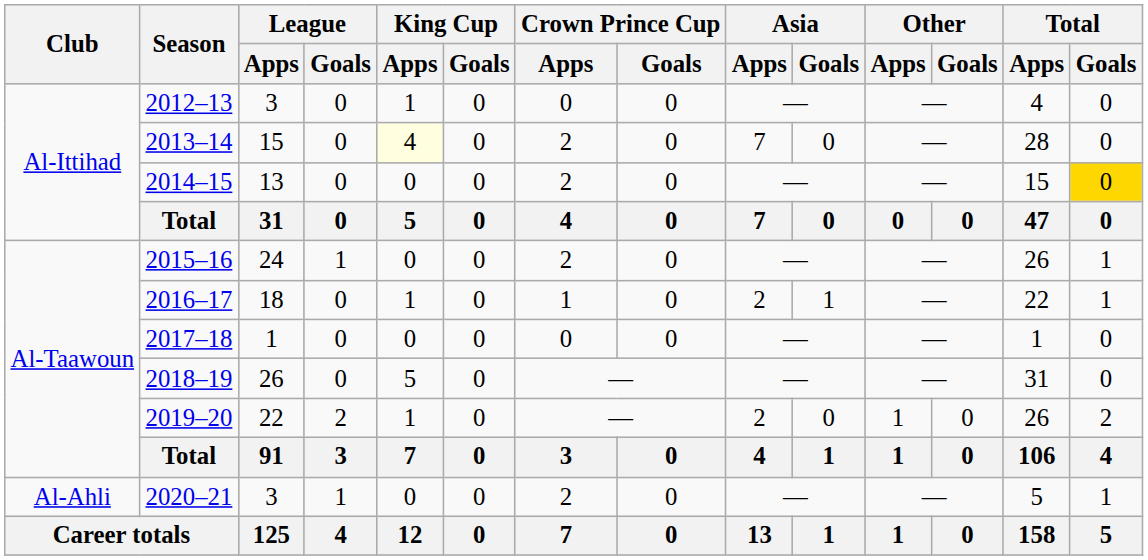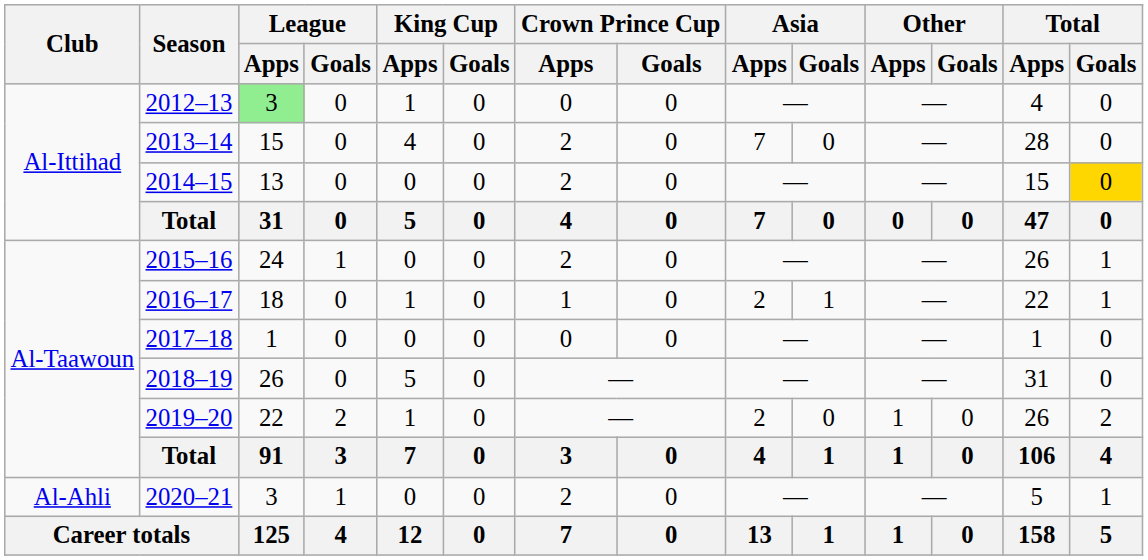(271, 102) no background -> (271, 102) lightgreen background
(410, 142) lightyellow background -> (410, 142) no background
